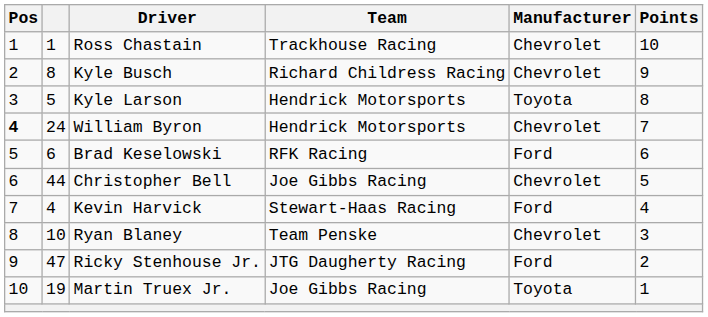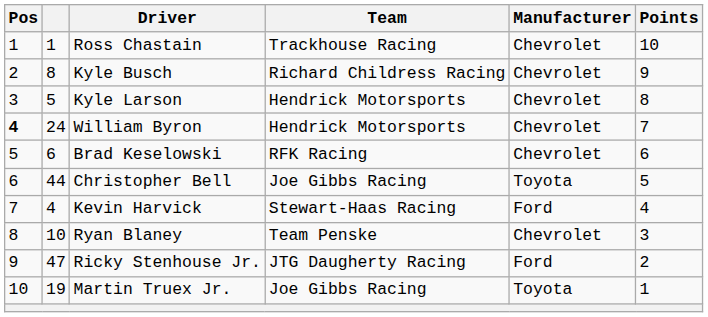(543, 100) Toyota -> (558, 100) Chevrolet
(533, 154) Ford -> (558, 154) Chevrolet
(558, 181) Chevrolet -> (543, 181) Toyota
